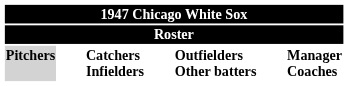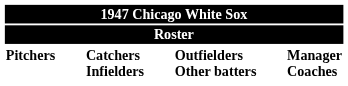(31, 55) lightgrey background -> (31, 55) no background
